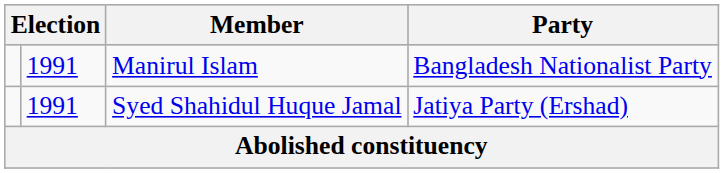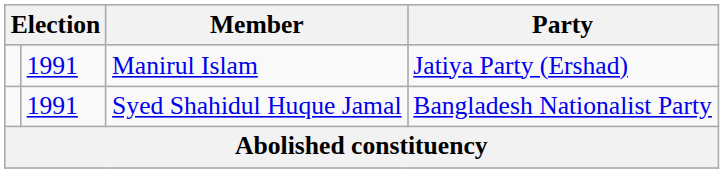(563, 65) Bangladesh Nationalist Party -> (521, 65) Jatiya Party (Ershad)
(521, 106) Jatiya Party (Ershad) -> (563, 106) Bangladesh Nationalist Party
